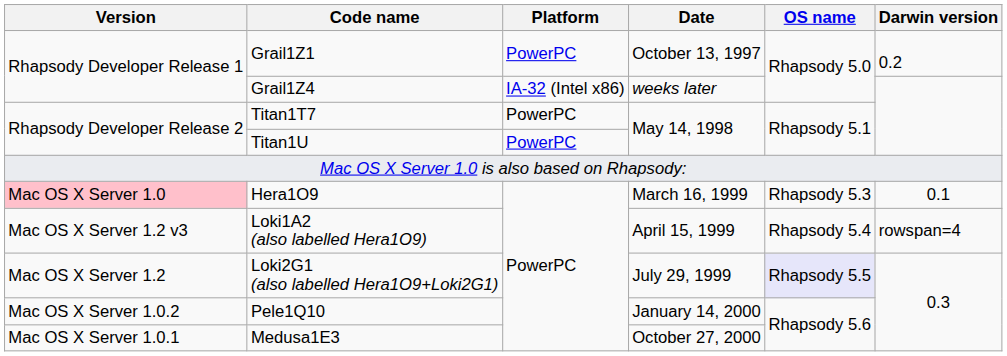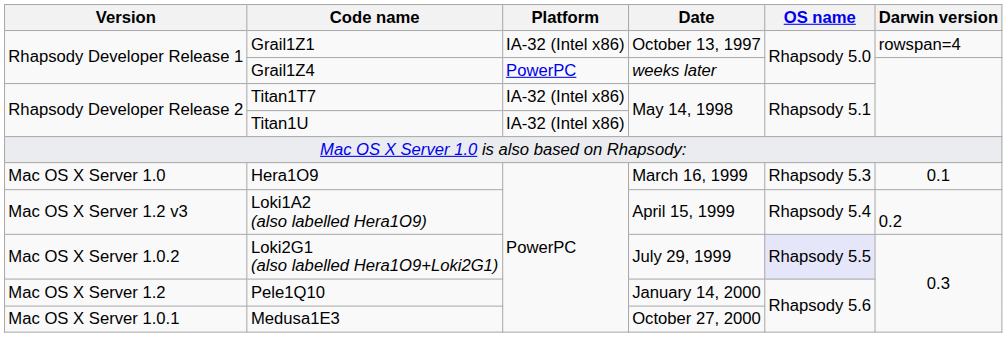(541, 53) PowerPC -> (565, 44) IA-32 (Intel x86)
(890, 62) 0.2 -> (920, 44) rowspan=4
(565, 89) IA-32 (Intel x86) -> (541, 70) PowerPC
(541, 115) PowerPC -> (565, 96) IA-32 (Intel x86)
(541, 141) PowerPC -> (565, 123) IA-32 (Intel x86)
(87, 194) pink background -> (87, 176) no background
(920, 230) rowspan=4 -> (890, 221) 0.2
(87, 275) Mac OS X Server 1.2 -> (94, 256) Mac OS X Server 1.0.2
(94, 311) Mac OS X Server 1.0.2 -> (87, 292) Mac OS X Server 1.2
